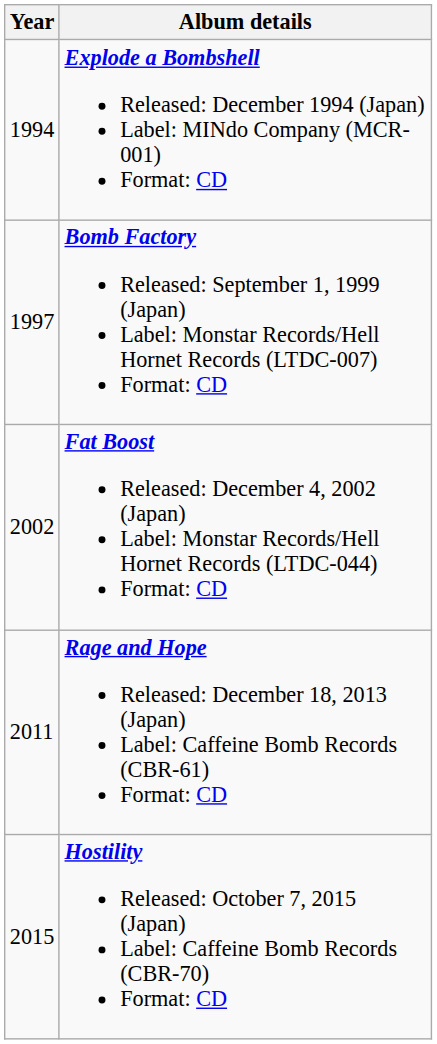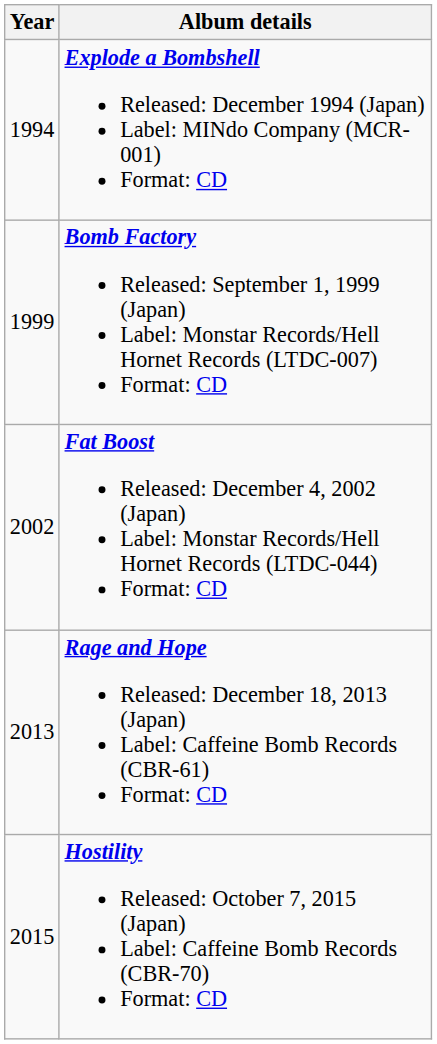(32, 322) 1997 -> (32, 322) 1999
(32, 731) 2011 -> (32, 731) 2013
